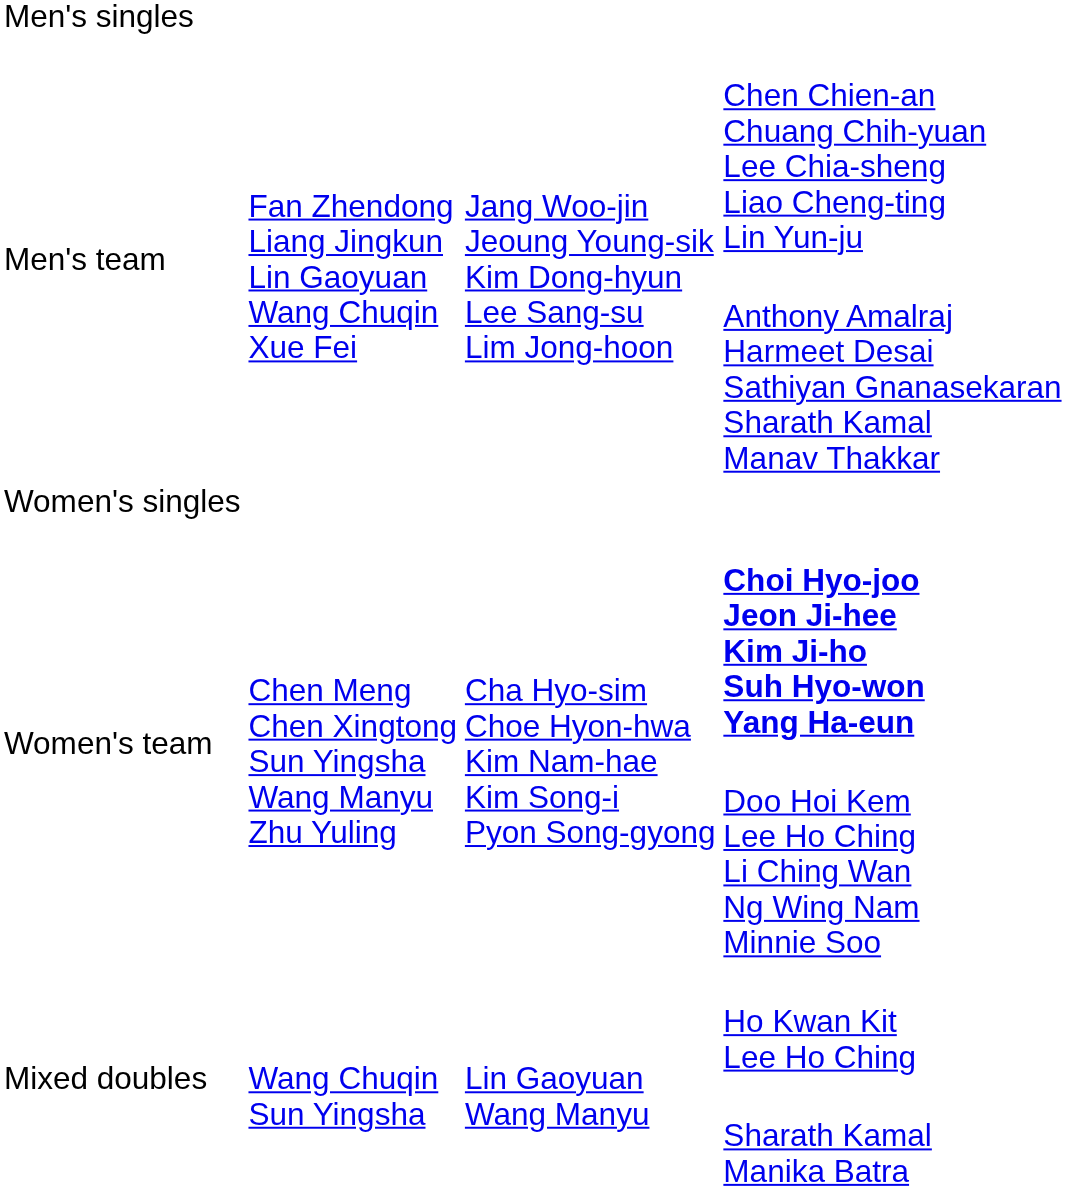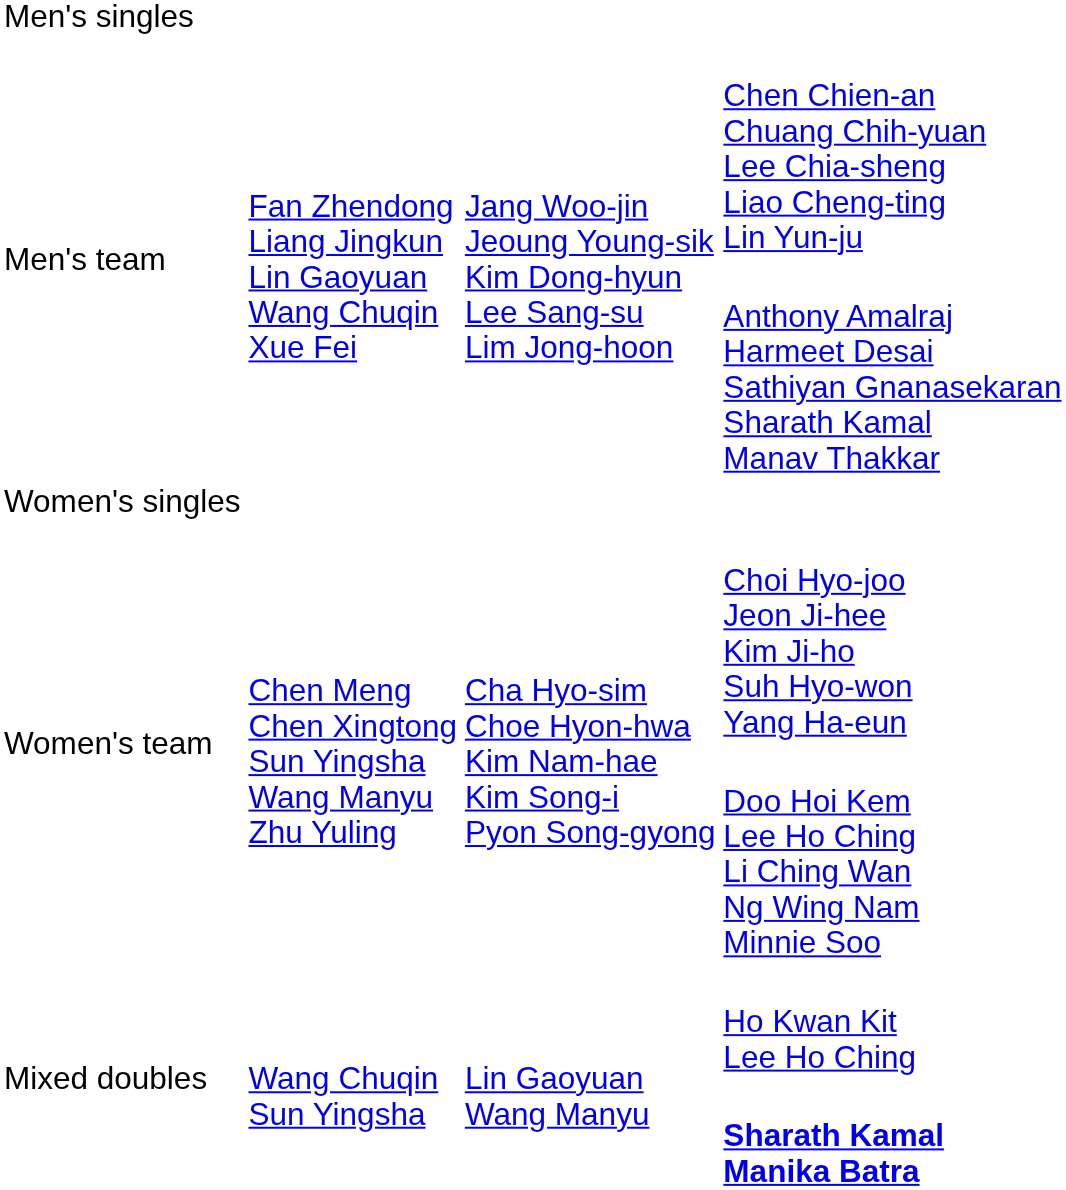(824, 651) bold -> (818, 651) normal
(828, 1153) normal -> (834, 1153) bold
